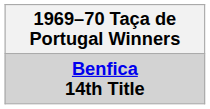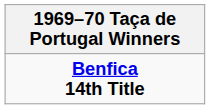(105, 78) lightgrey background -> (105, 78) no background
